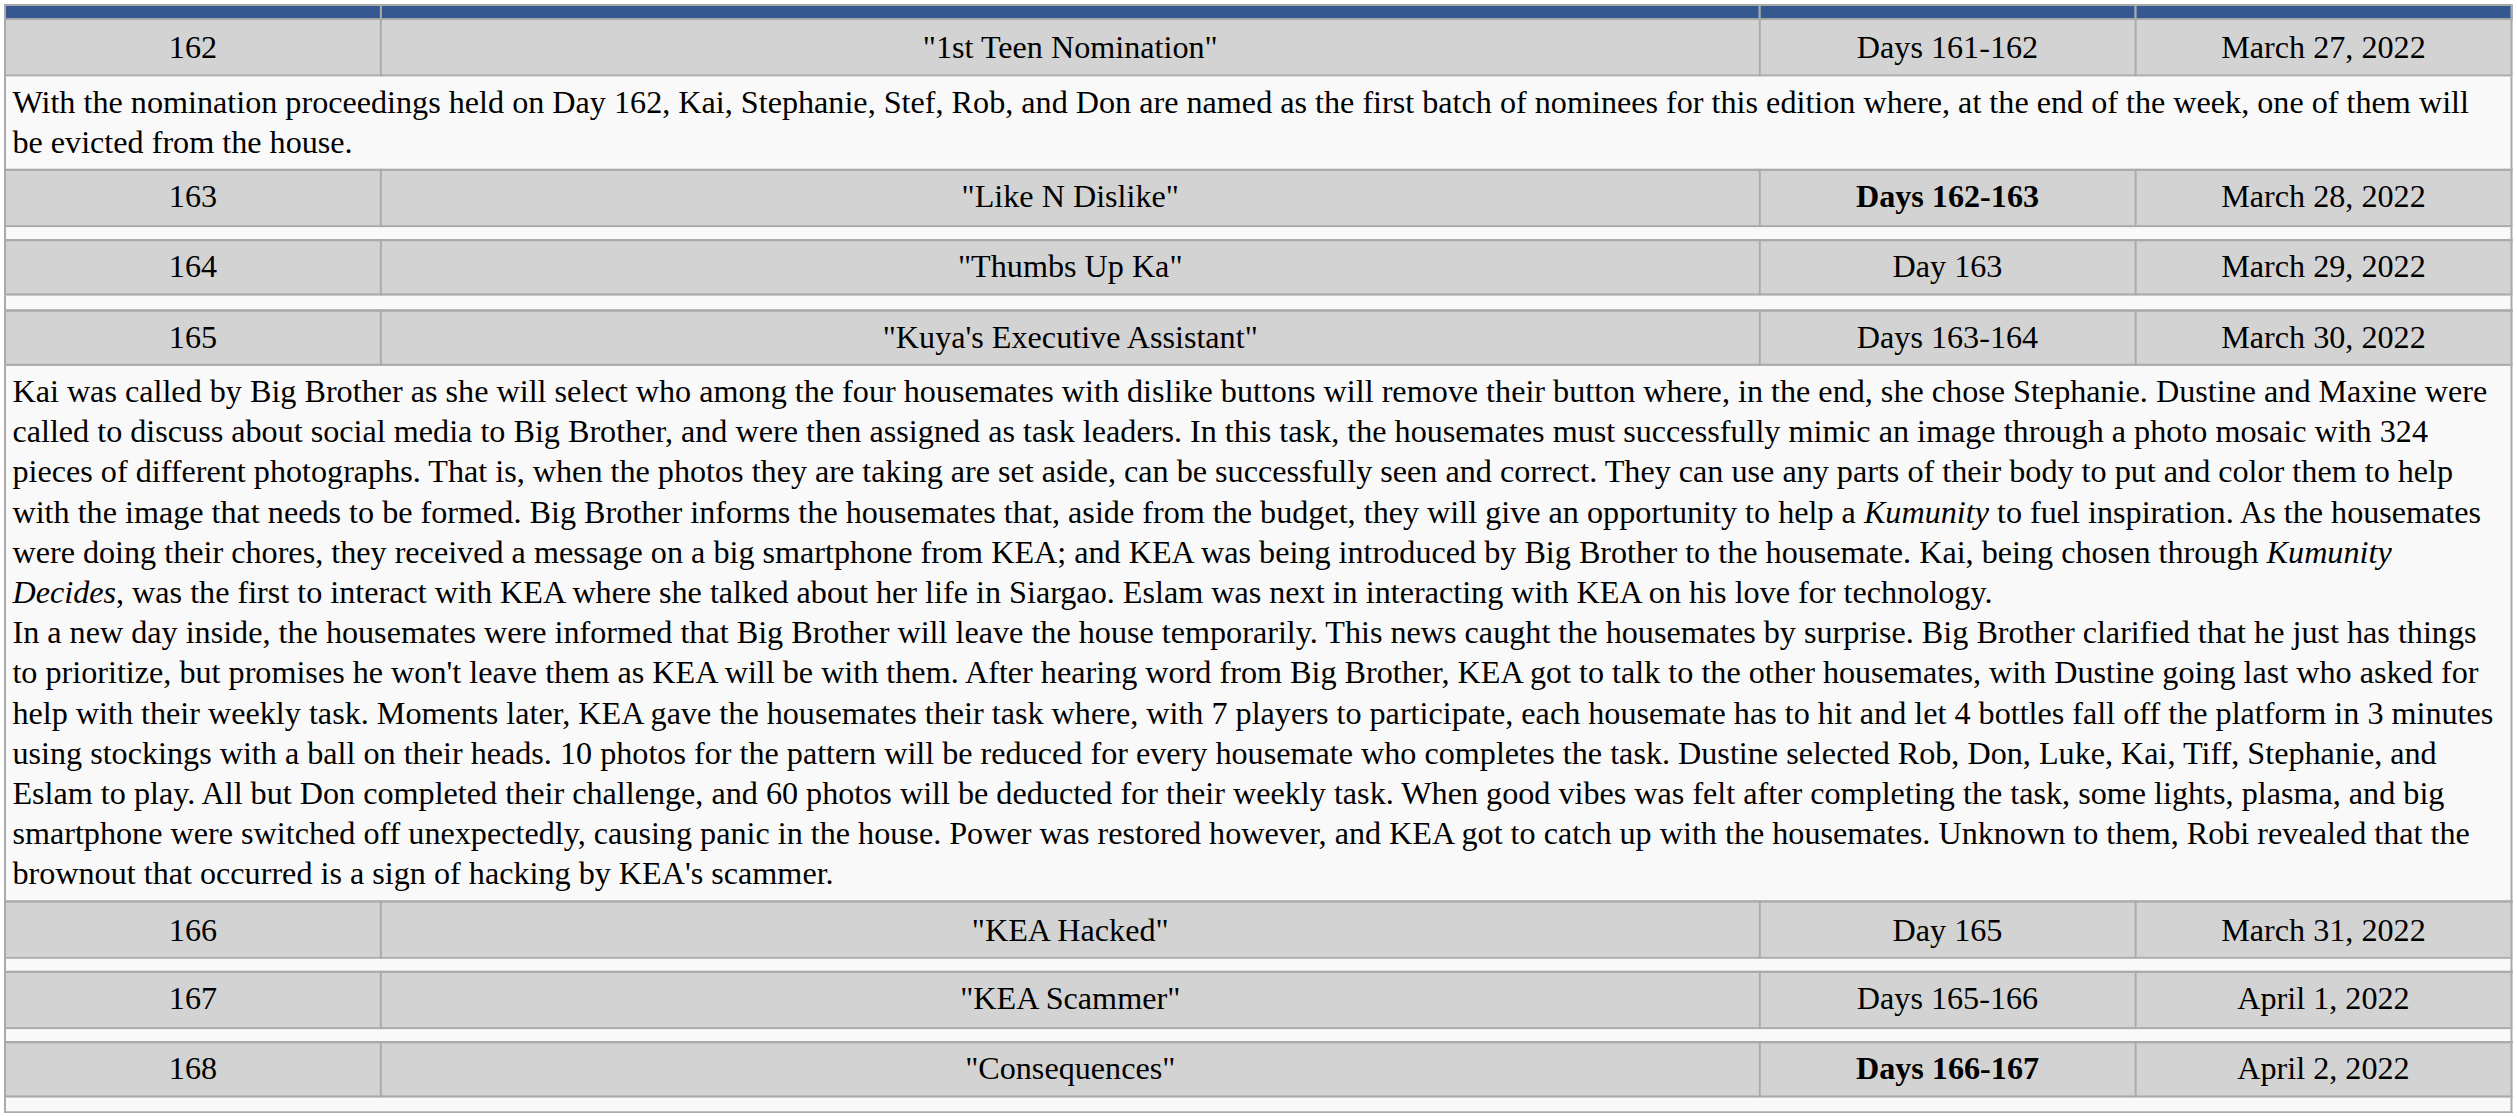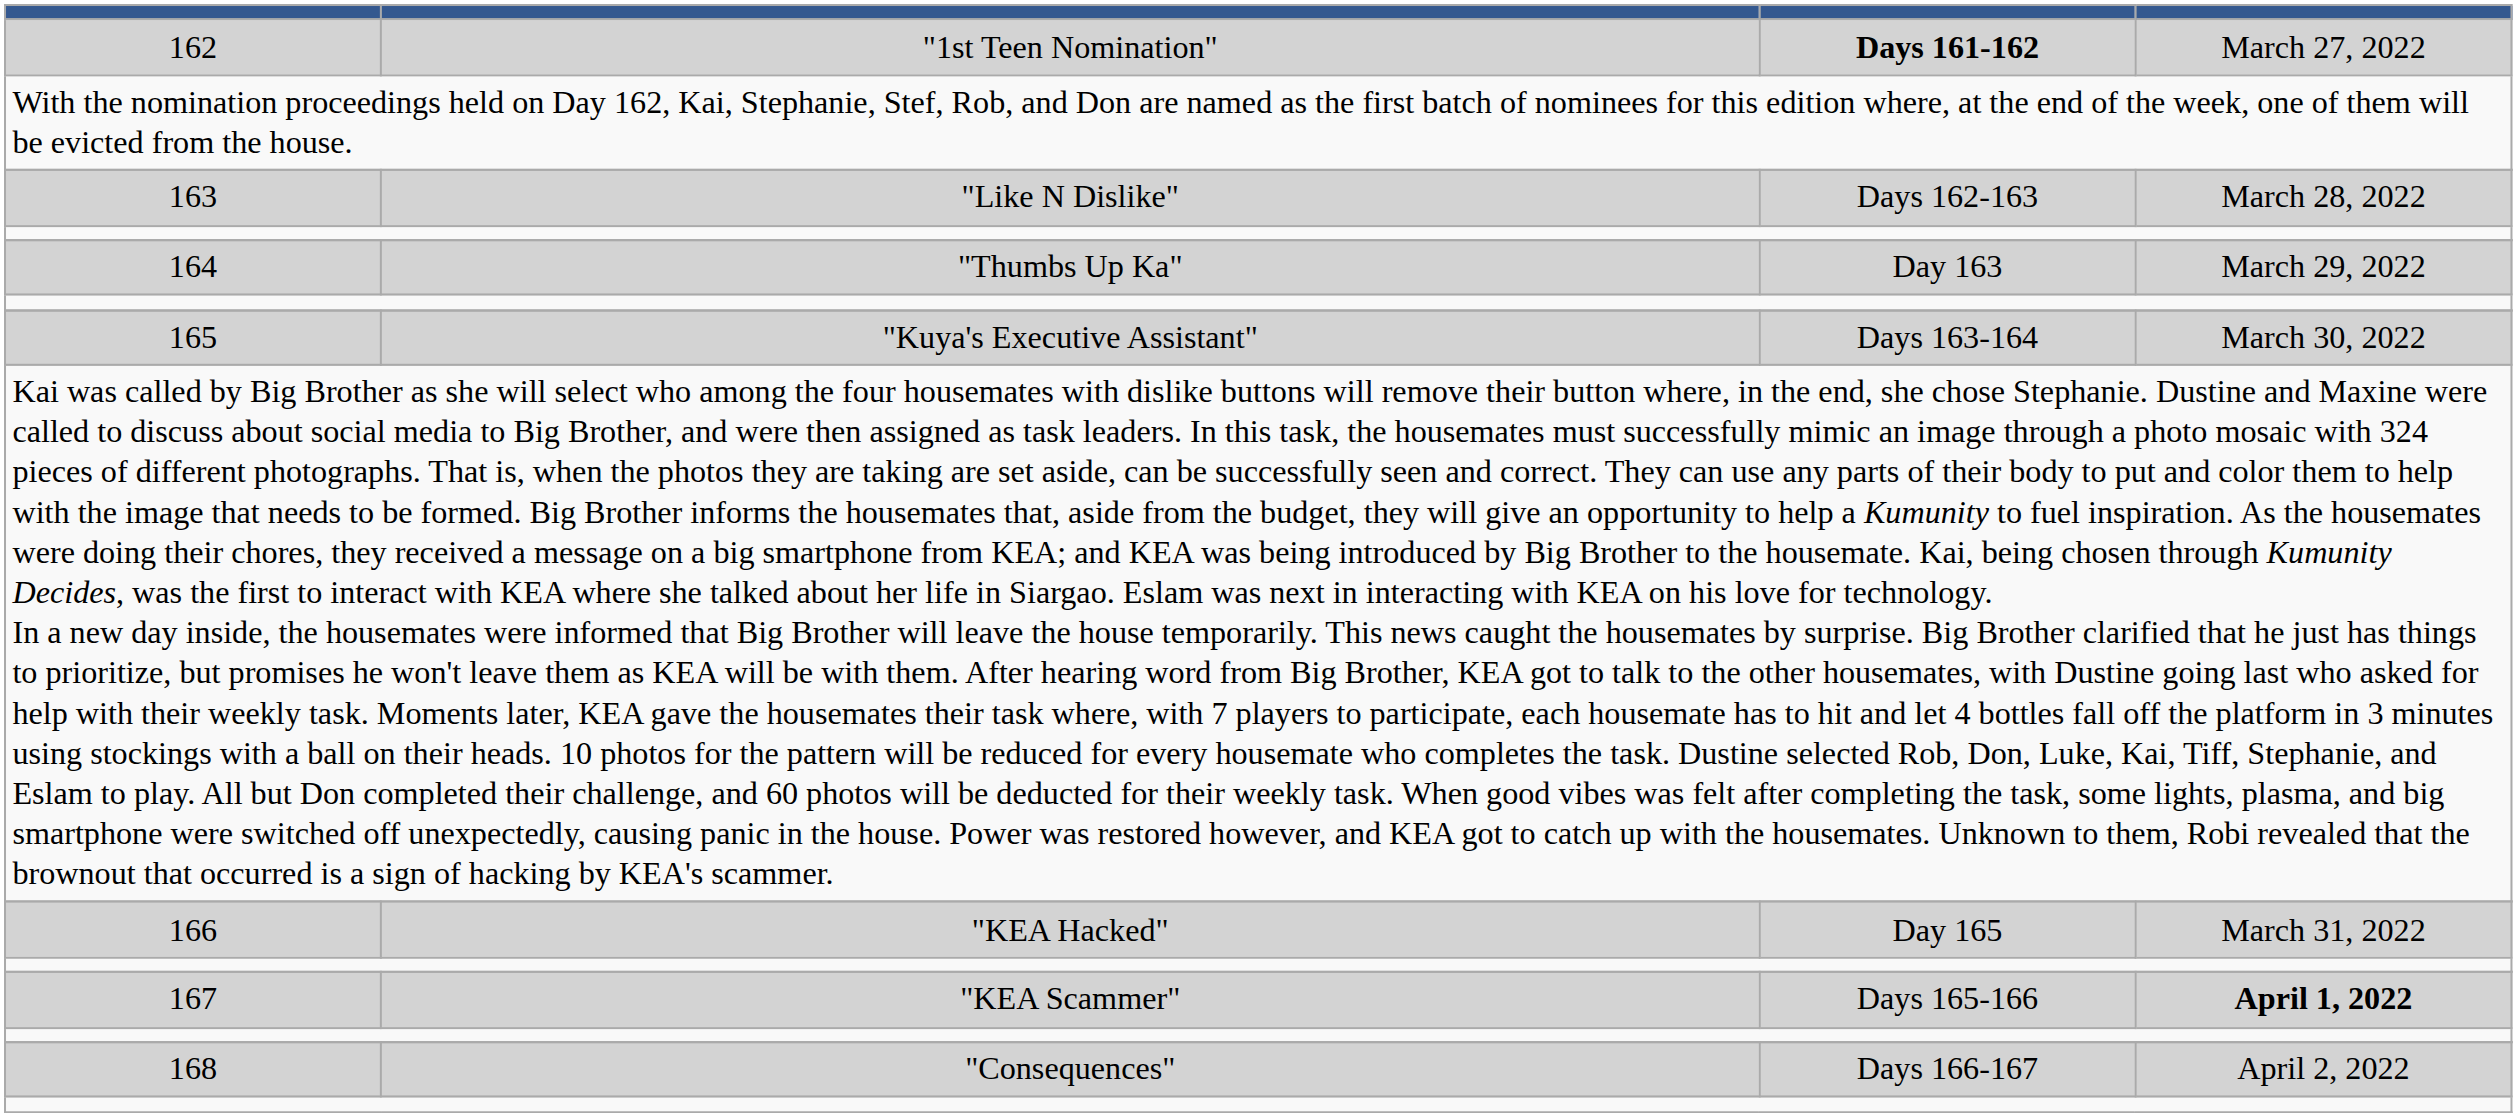(1947, 46) normal -> (1947, 46) bold
(1947, 197) bold -> (1947, 197) normal
(2323, 999) normal -> (2323, 999) bold
(1947, 1068) bold -> (1947, 1068) normal
